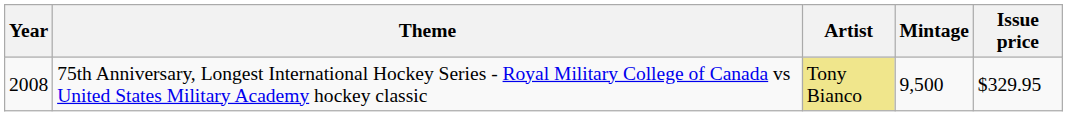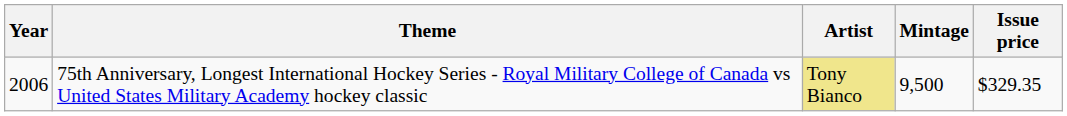(29, 83) 2008 -> (29, 83) 2006
(1010, 83) $329.95 -> (1010, 83) $329.35
